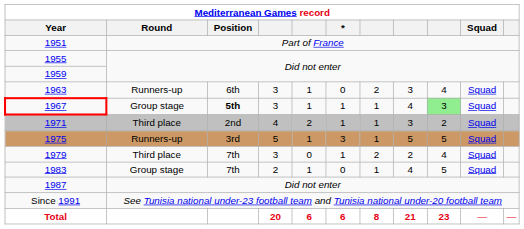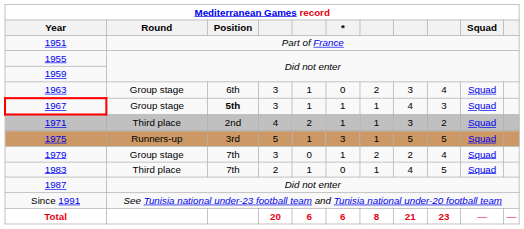(157, 90) Runners-up -> (157, 90) Group stage
(444, 107) lightgreen background -> (444, 107) no background
(157, 154) Third place -> (157, 154) Group stage
(157, 170) Group stage -> (157, 170) Third place
